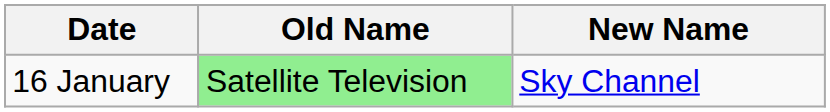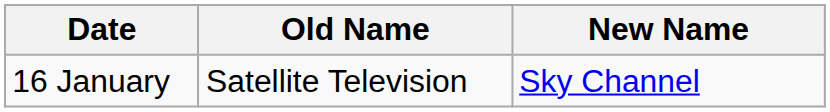(337, 80) lightgreen background -> (337, 80) no background
